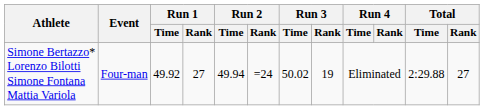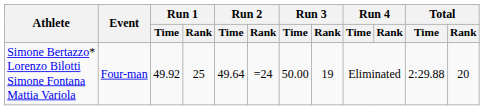(199, 74) 27 -> (199, 74) 25
(231, 74) 49.94 -> (231, 74) 49.64
(295, 74) 50.02 -> (295, 74) 50.00
(463, 74) 27 -> (463, 74) 20
